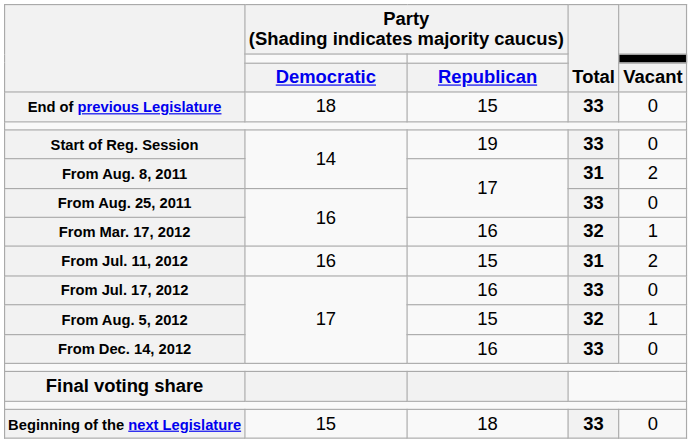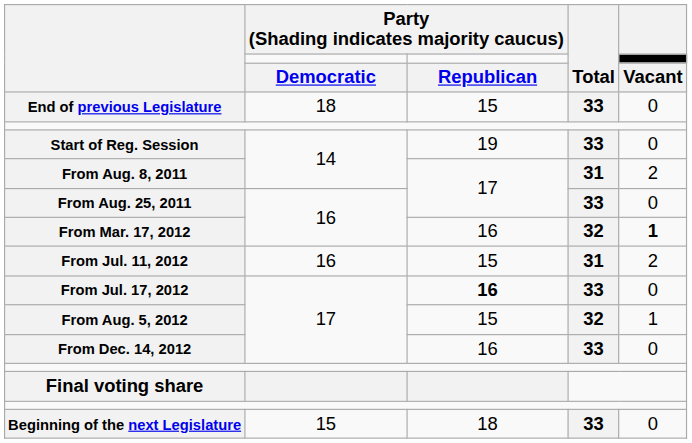(653, 231) normal -> (653, 231) bold
(488, 290) normal -> (488, 290) bold
